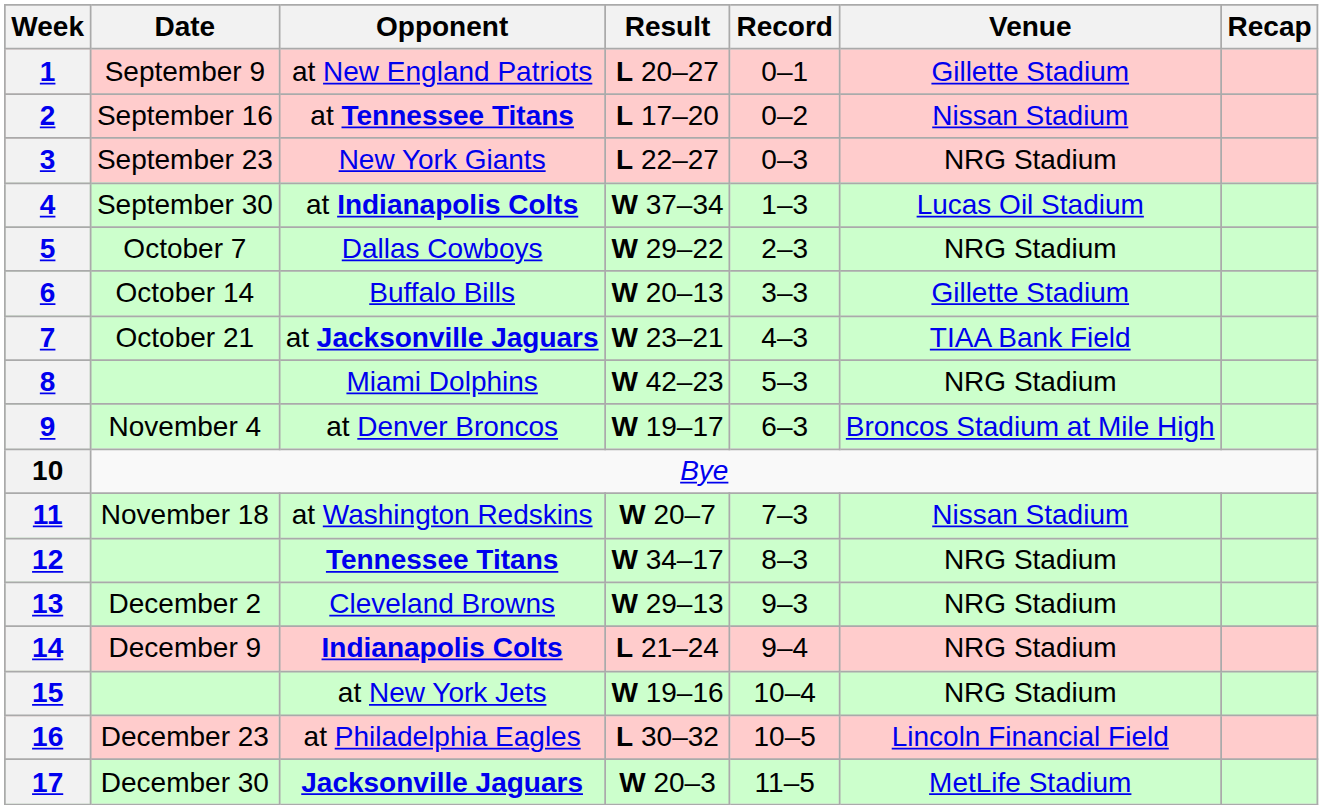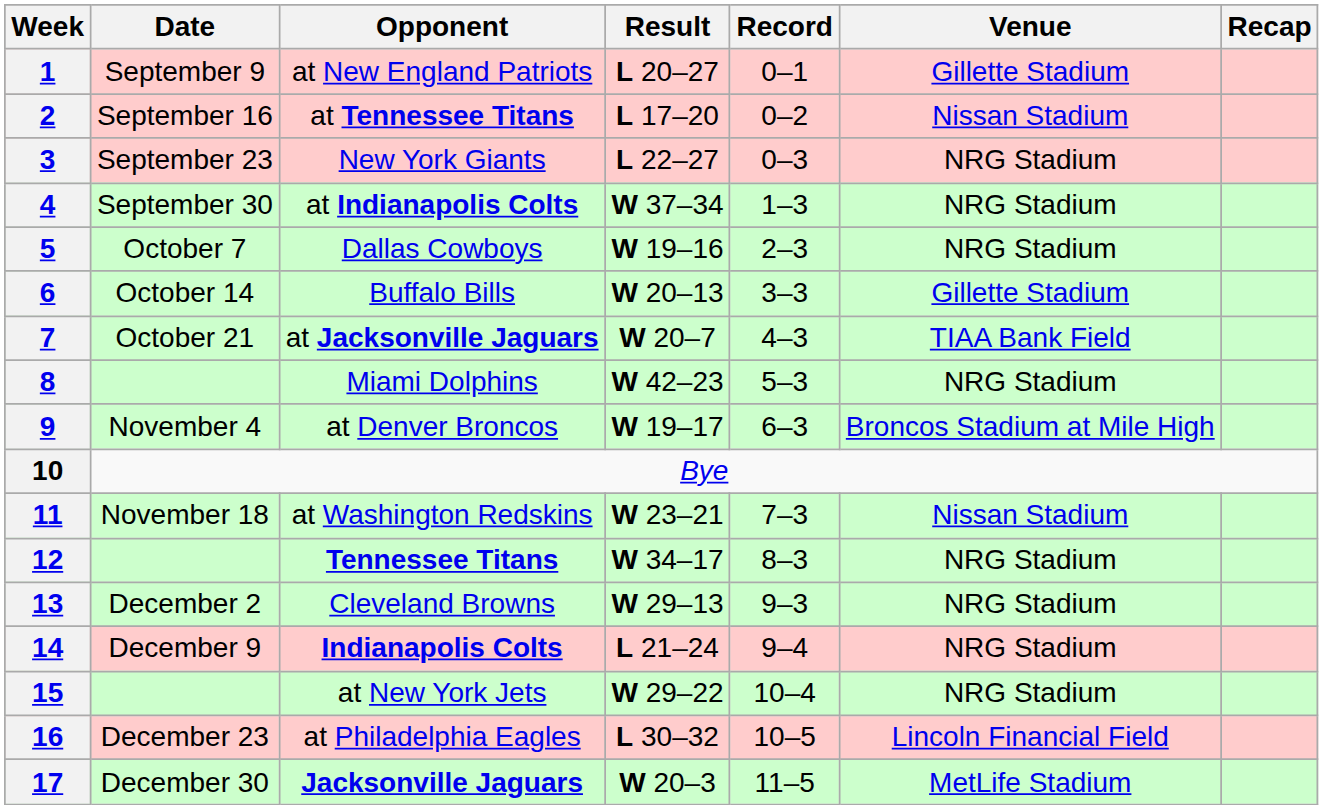(1030, 204) Lucas Oil Stadium -> (1030, 204) NRG Stadium
(668, 248) W 29–22 -> (668, 248) W 19–16
(668, 337) W 23–21 -> (667, 337) W 20–7
(667, 515) W 20–7 -> (668, 515) W 23–21
(668, 692) W 19–16 -> (668, 692) W 29–22
